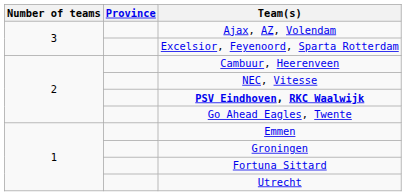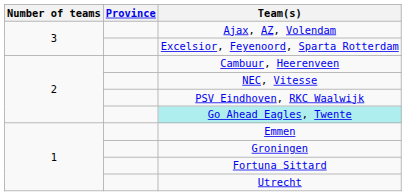(280, 98) bold -> (280, 98) normal
(280, 115) no background -> (280, 115) paleturquoise background
